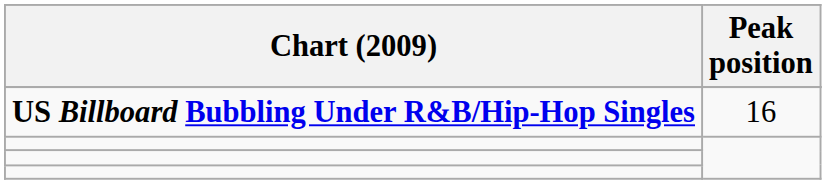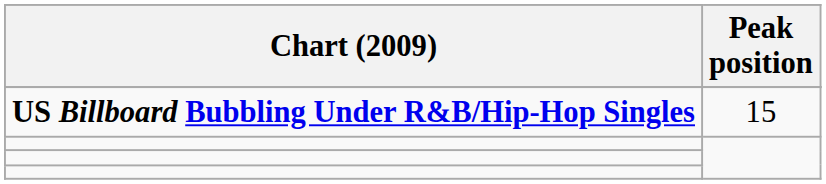(761, 111) 16 -> (761, 111) 15
